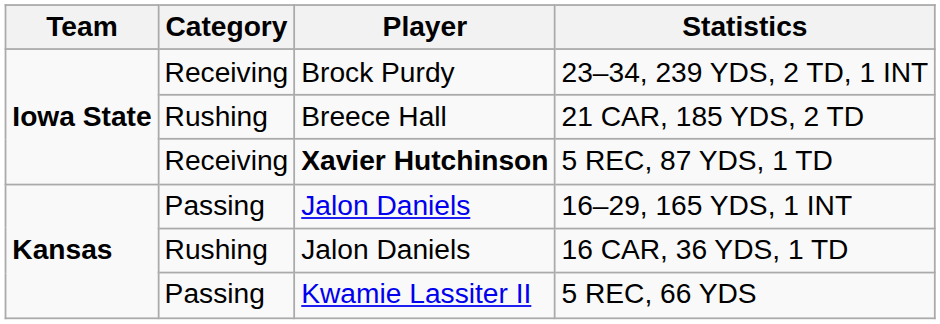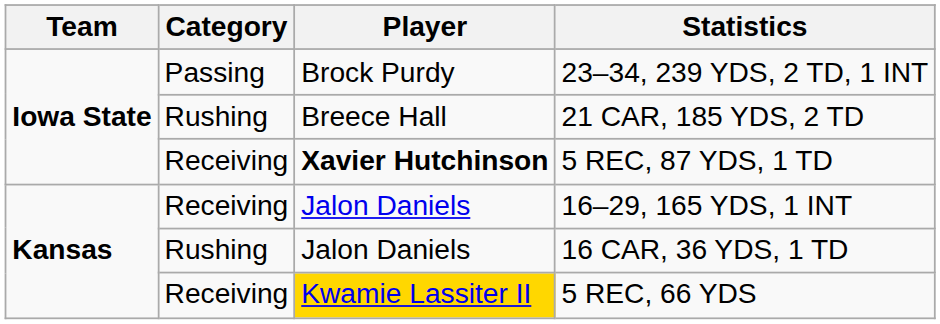(226, 71) Receiving -> (215, 71) Passing
(215, 205) Passing -> (226, 205) Receiving
(215, 294) Passing -> (226, 294) Receiving
(416, 294) no background -> (416, 294) gold background
